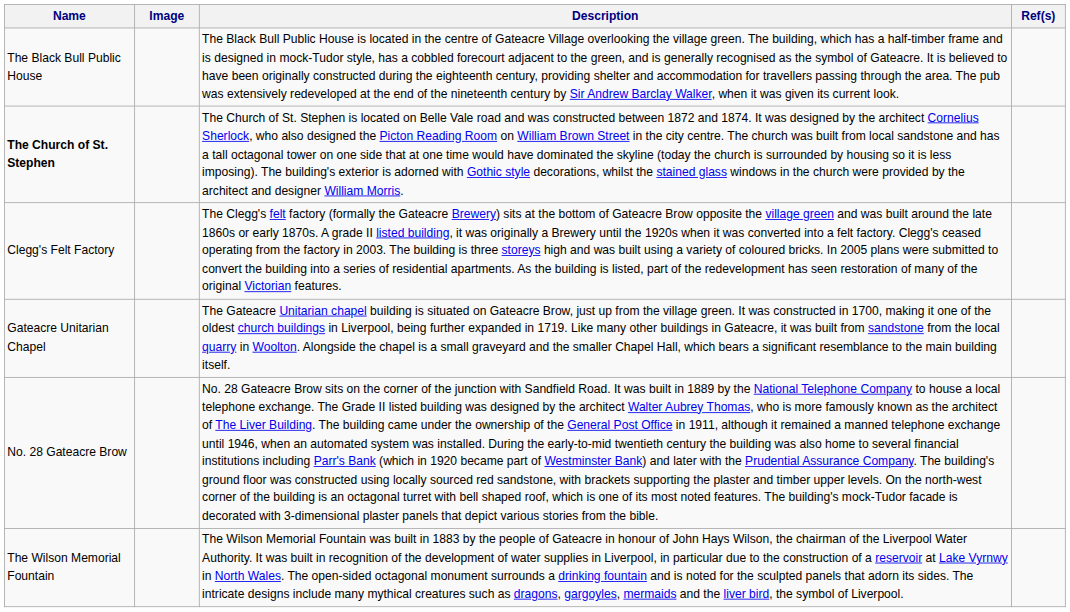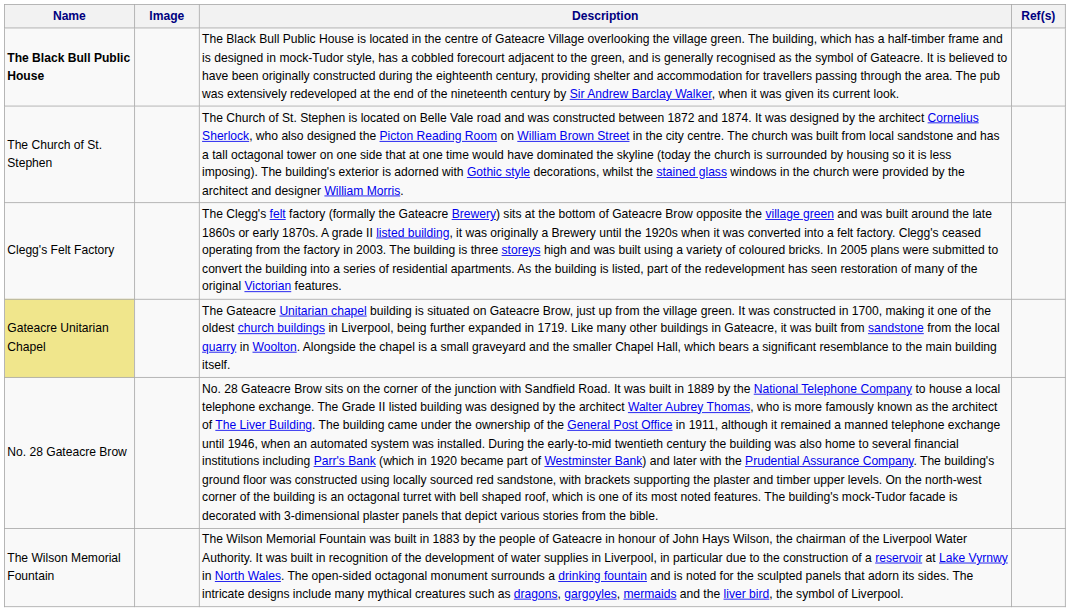(64, 67) normal -> (69, 67) bold
(58, 154) bold -> (55, 154) normal
(58, 338) no background -> (58, 338) khaki background
